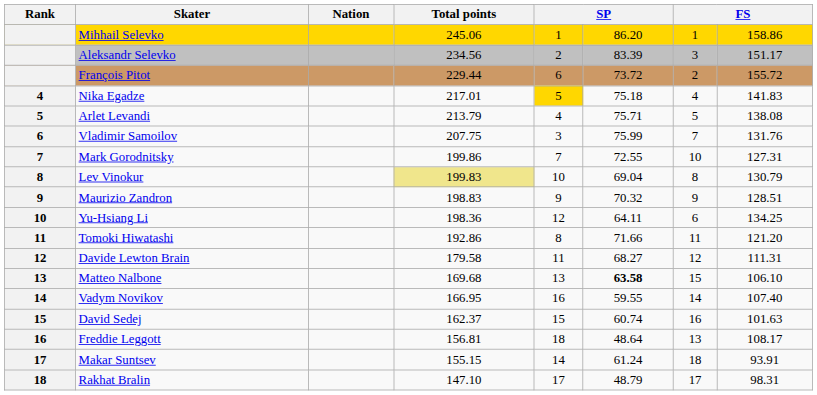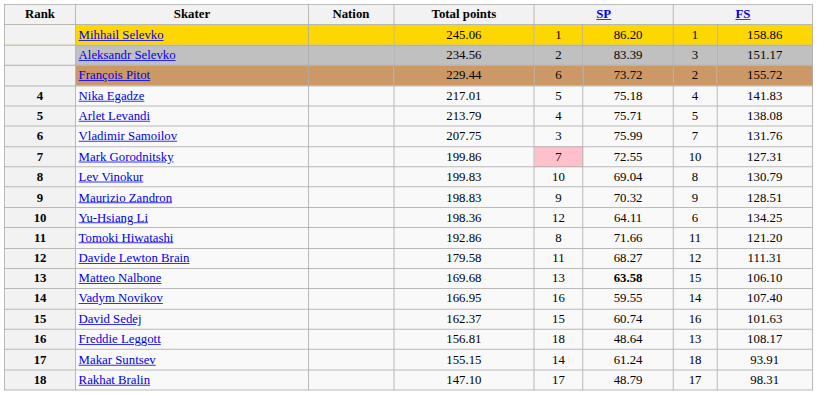(558, 95) gold background -> (558, 95) no background
(558, 156) no background -> (558, 156) pink background
(464, 177) khaki background -> (464, 177) no background
